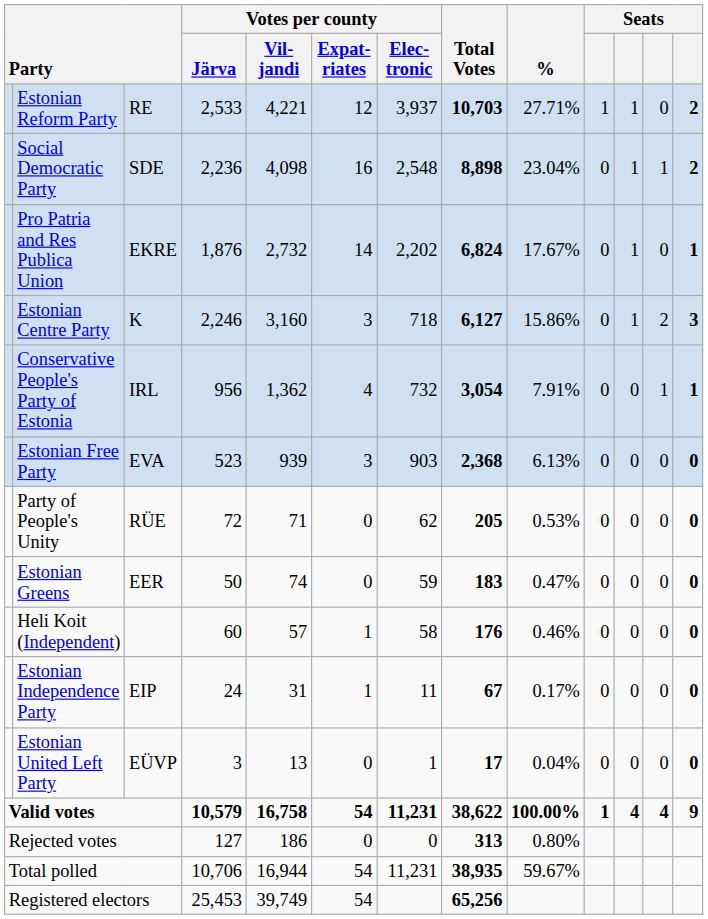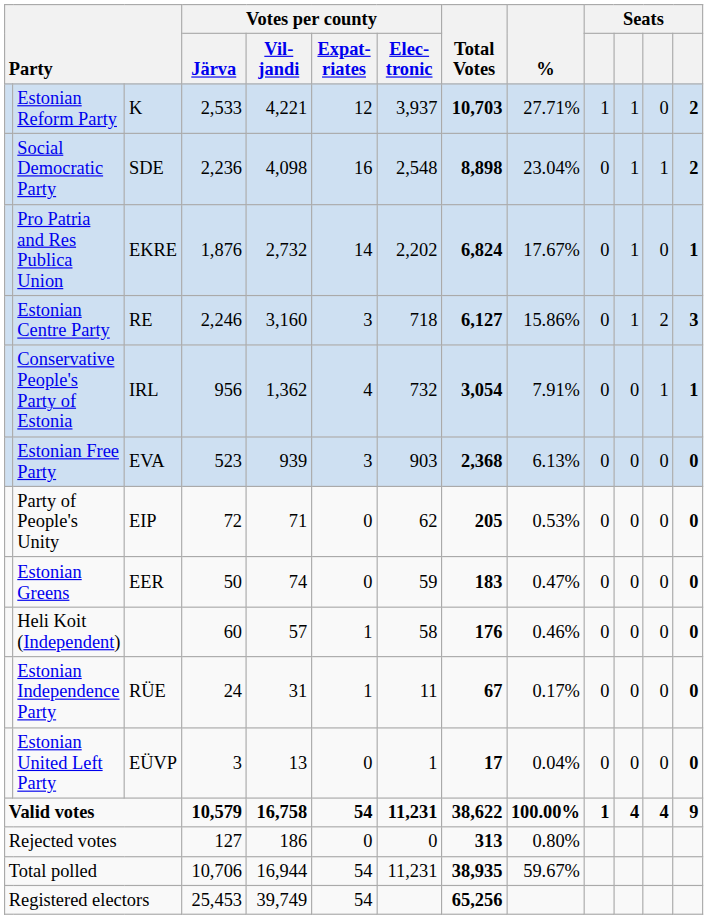(141, 108) RE -> (136, 108) K
(136, 320) K -> (141, 320) RE
(147, 521) RÜE -> (143, 521) EIP
(143, 691) EIP -> (147, 691) RÜE
